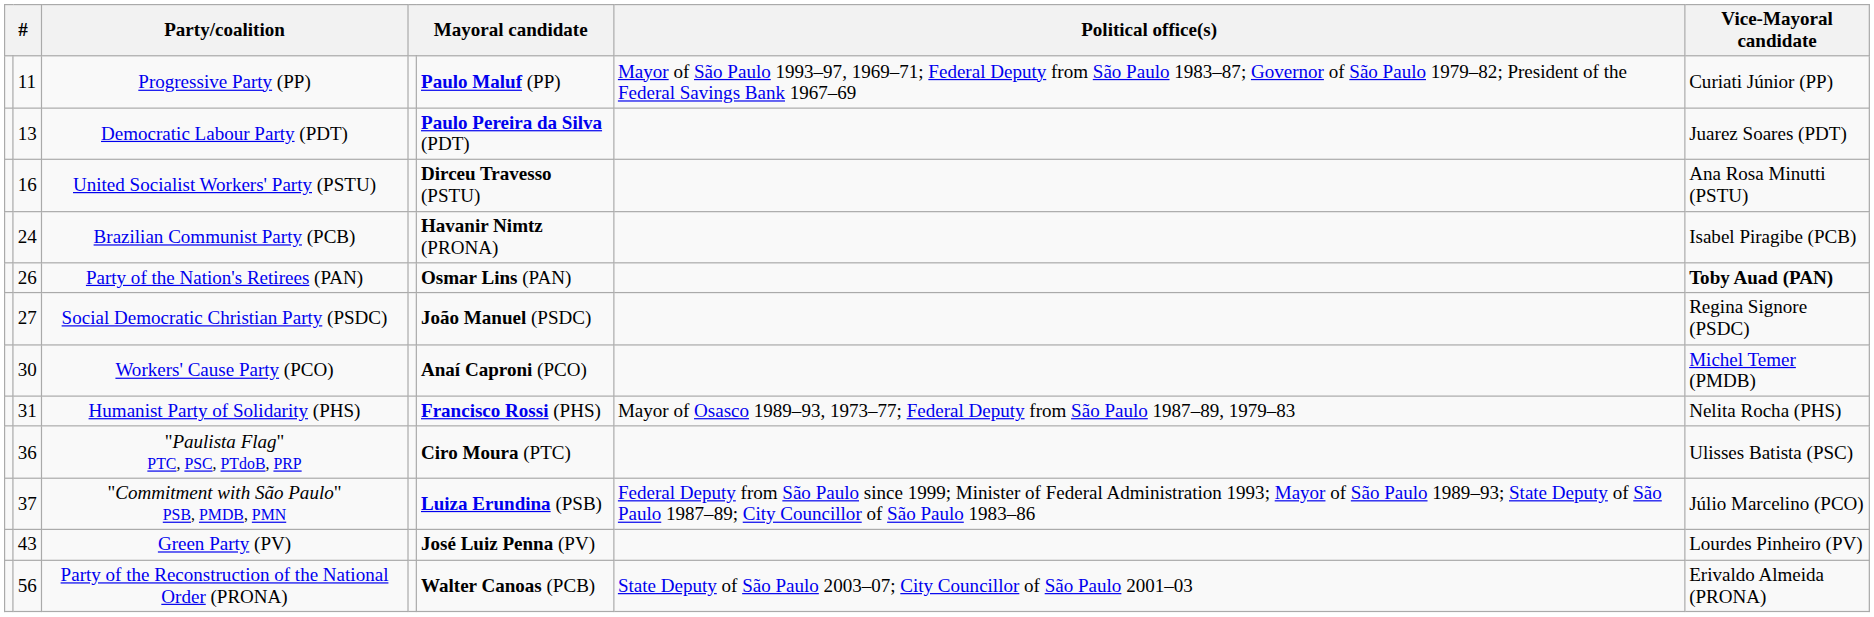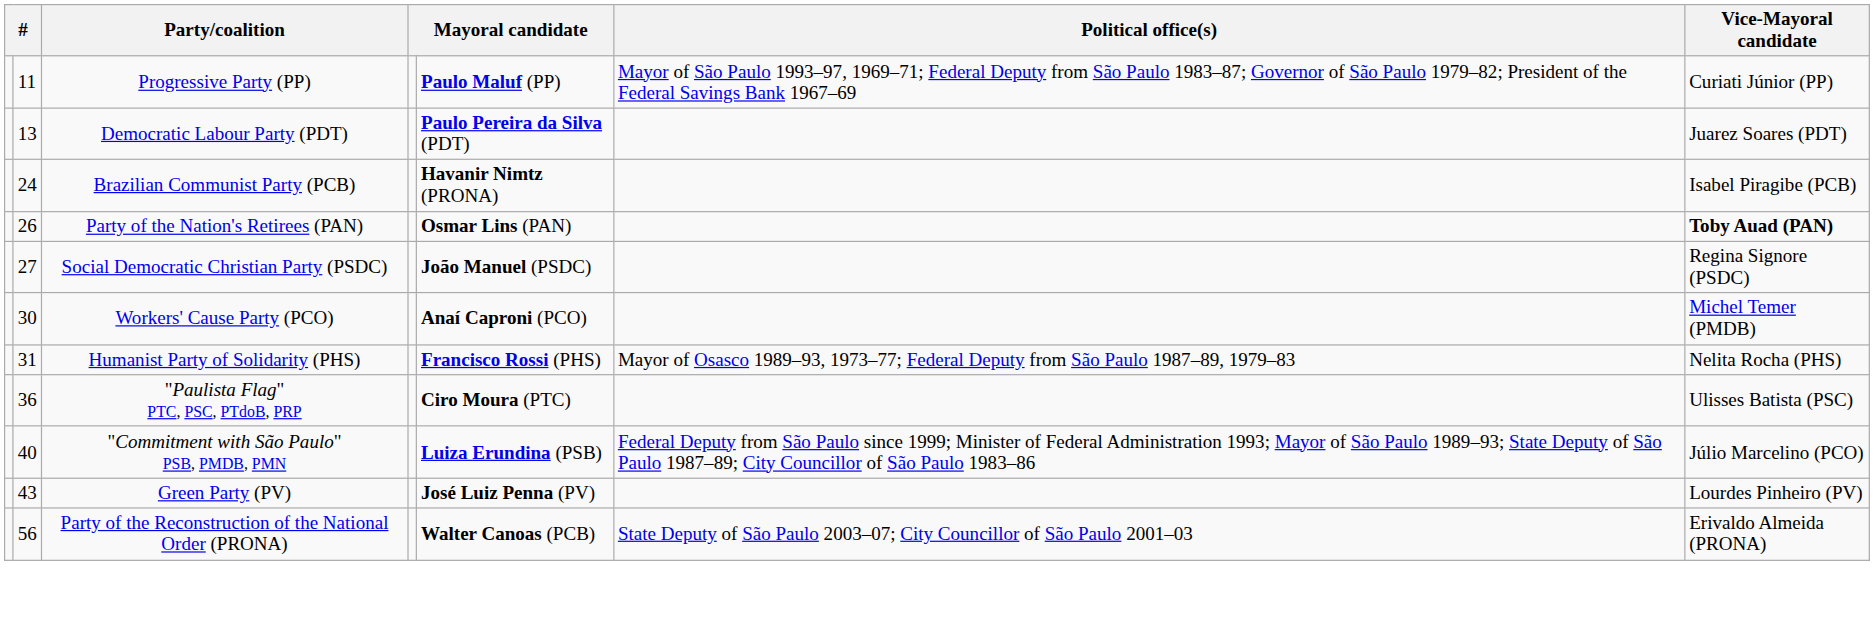- row: (225, 185)
(27, 503) 37 -> (27, 452) 40
